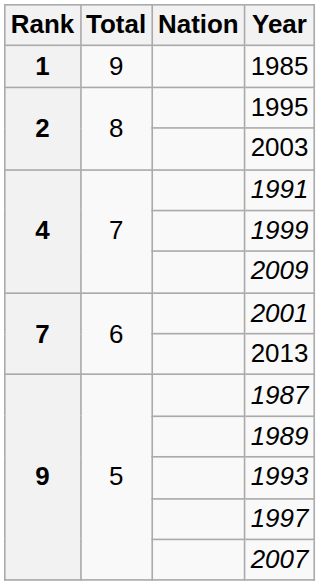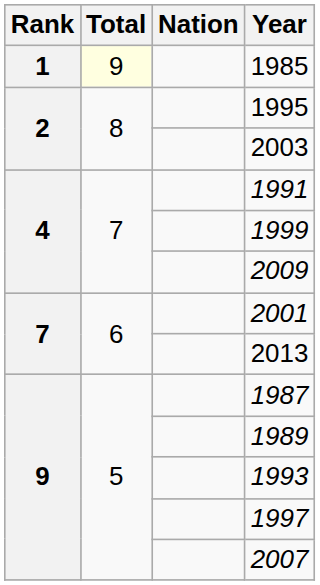(116, 66) no background -> (116, 66) lightyellow background
